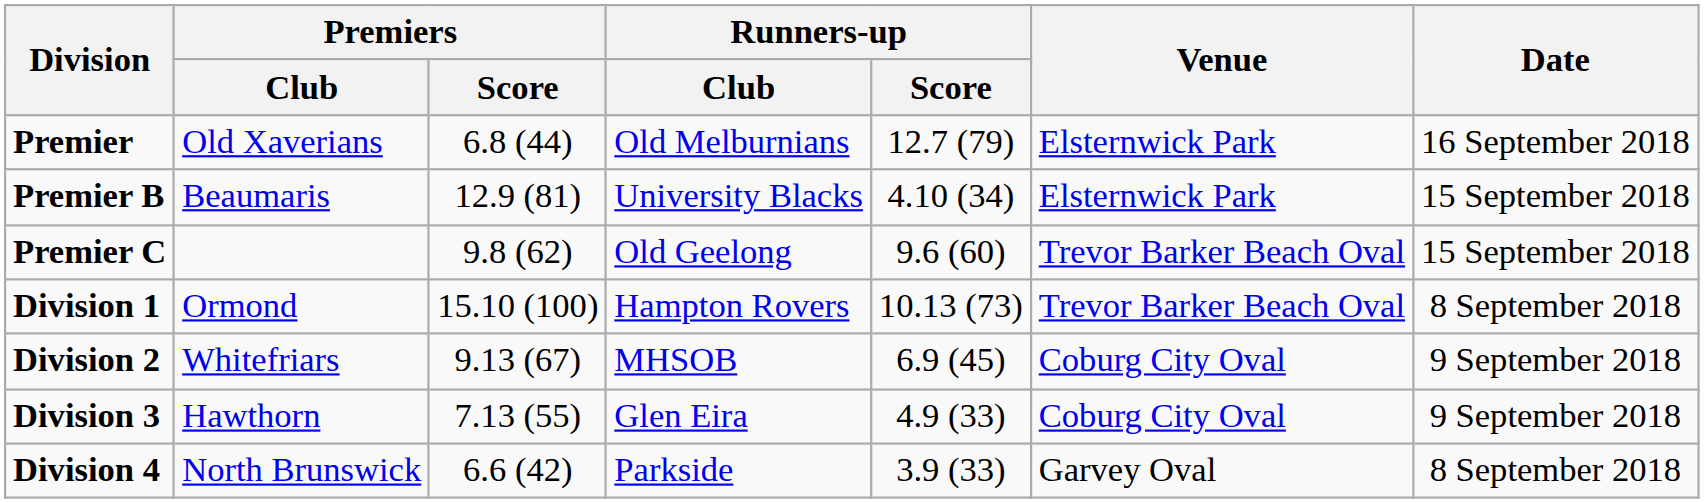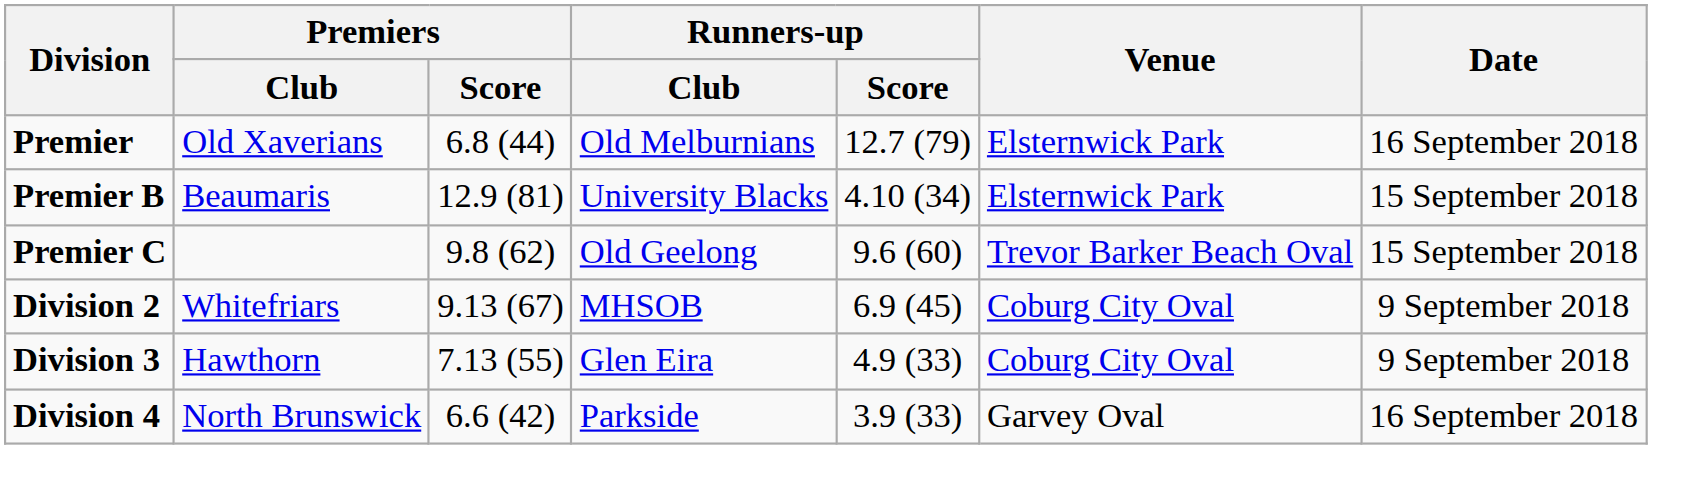- row: (87, 305)
(1555, 470) 8 September 2018 -> (1504, 415) 16 September 2018
